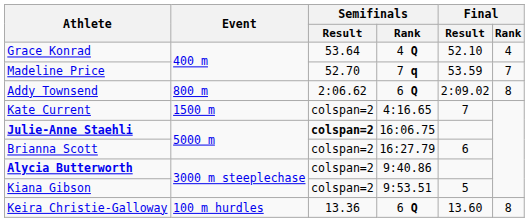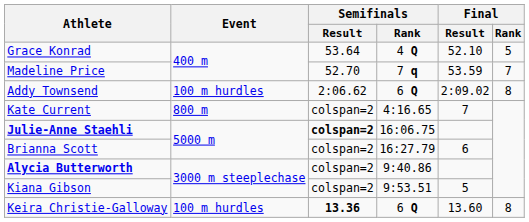(508, 52) 4 -> (508, 52) 5
(191, 91) 800 m -> (218, 91) 100 m hurdles
(194, 110) 1500 m -> (191, 110) 800 m
(342, 207) normal -> (342, 207) bold
